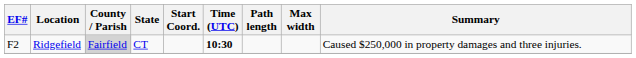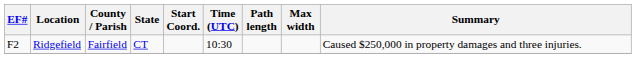(107, 44) lightgrey background -> (107, 44) no background
(219, 44) bold -> (219, 44) normal
